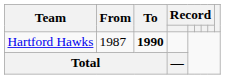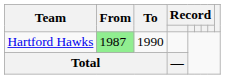(113, 42) no background -> (113, 42) lightgreen background
(150, 42) bold -> (150, 42) normal
